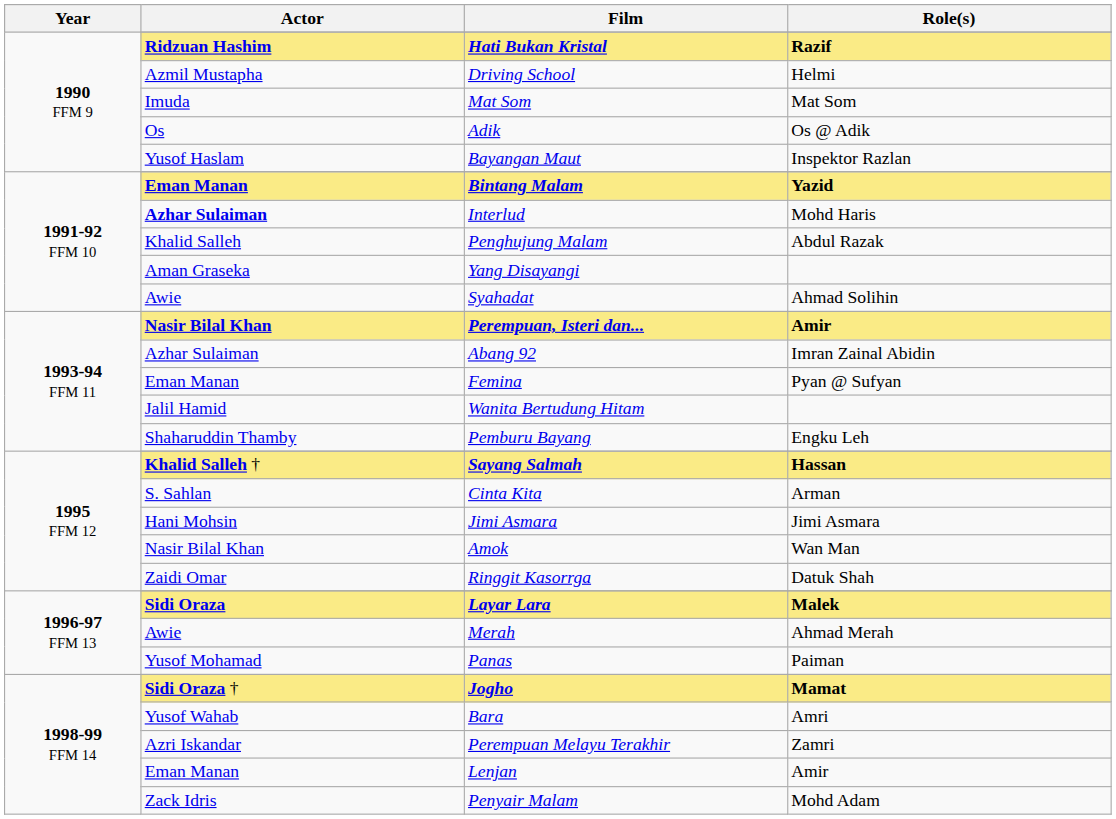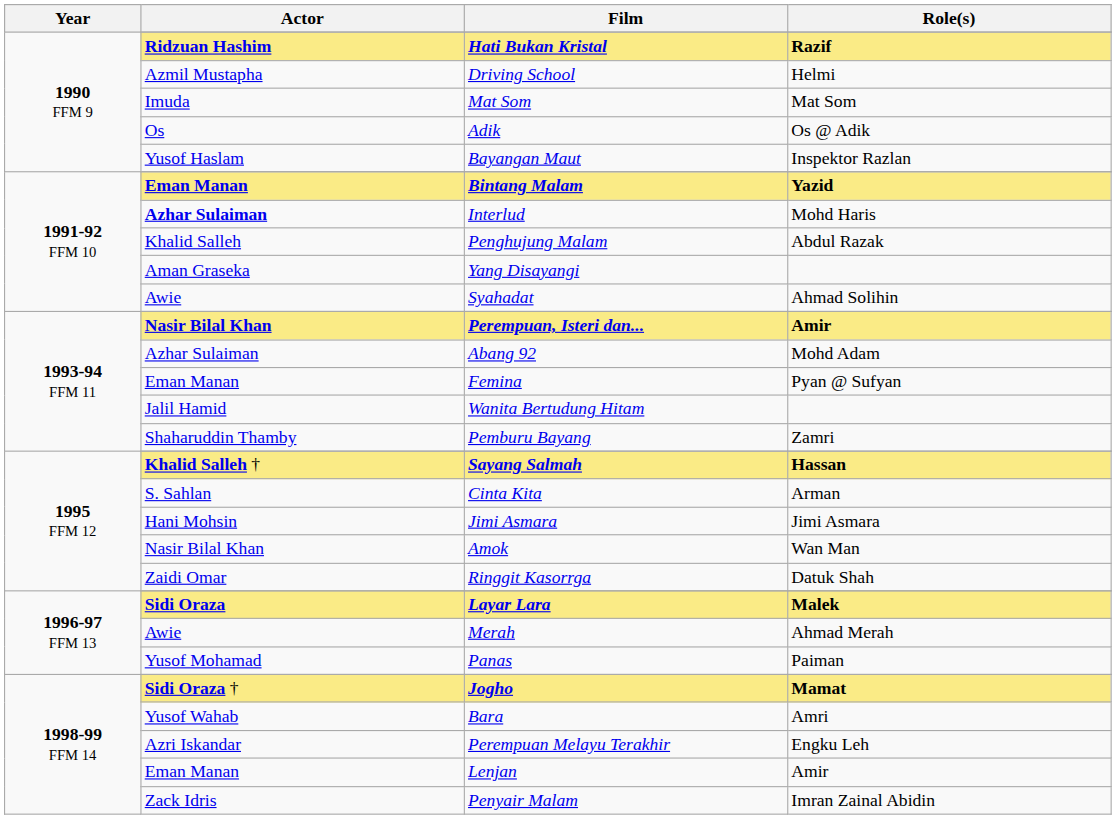(863, 353) Imran Zainal Abidin -> (836, 353) Mohd Adam
(830, 437) Engku Leh -> (813, 437) Zamri
(813, 744) Zamri -> (830, 744) Engku Leh
(836, 800) Mohd Adam -> (863, 800) Imran Zainal Abidin
